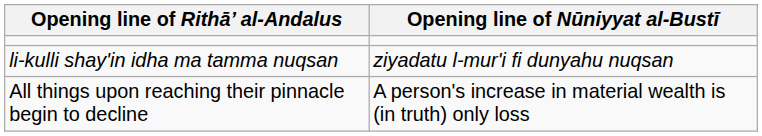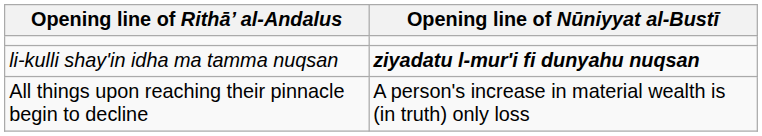(523, 60) normal -> (536, 60) bold
